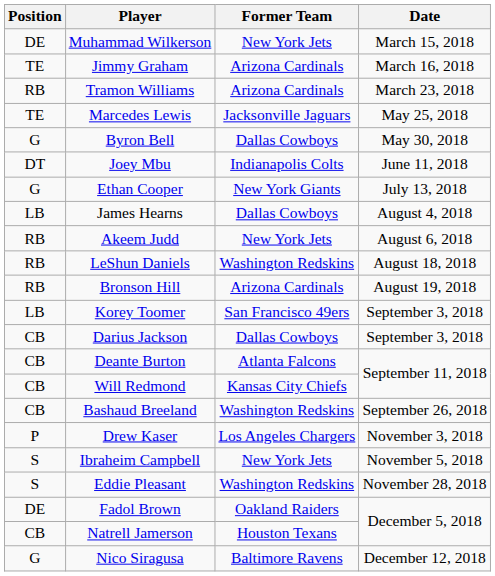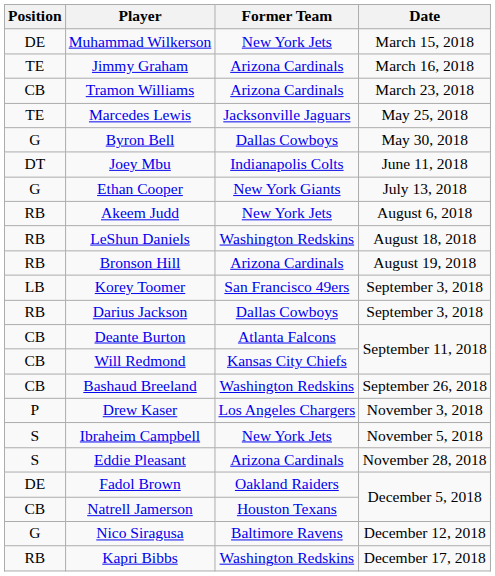(35, 90) RB -> (35, 90) CB
- row: (140, 213)
(35, 336) CB -> (35, 312) RB
(287, 484) Washington Redskins -> (287, 459) Arizona Cardinals
+ row: (140, 558)
